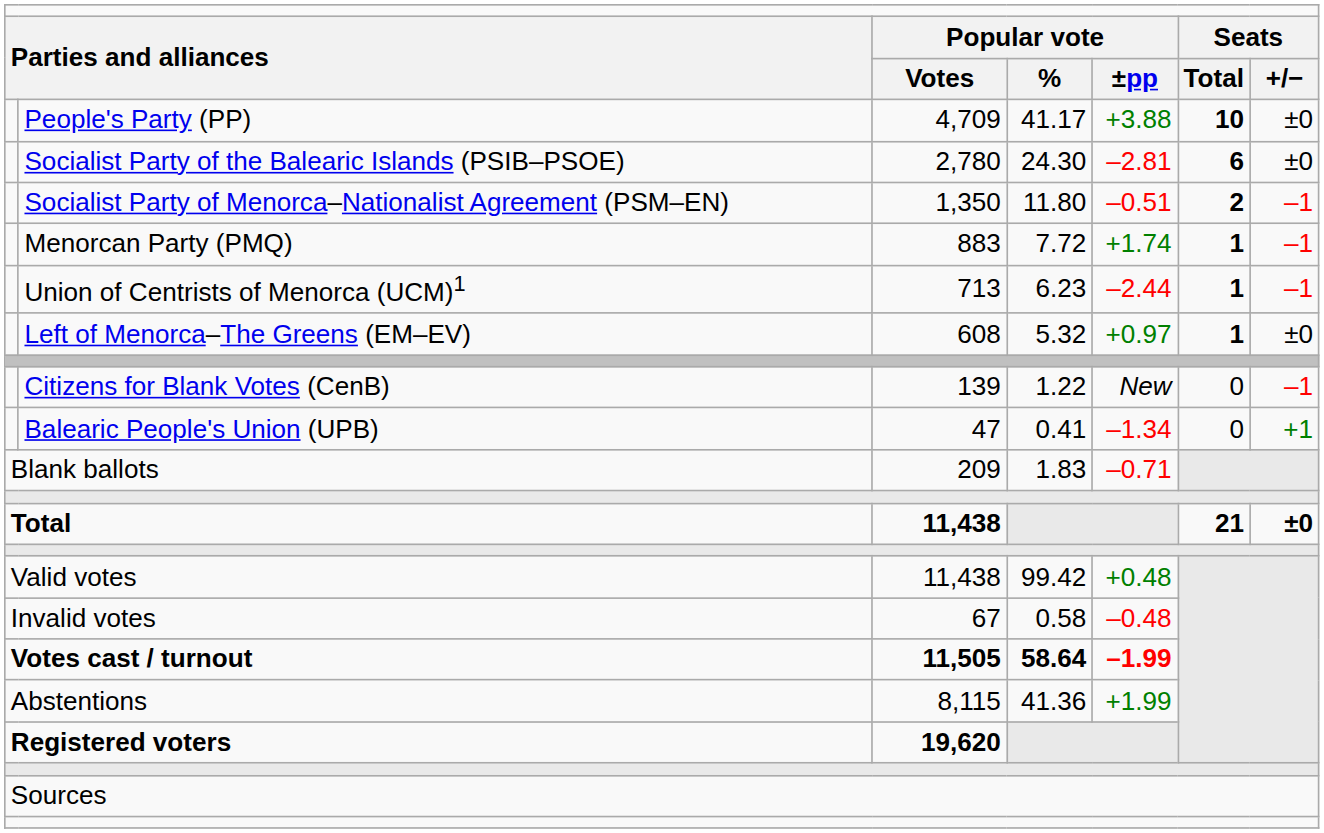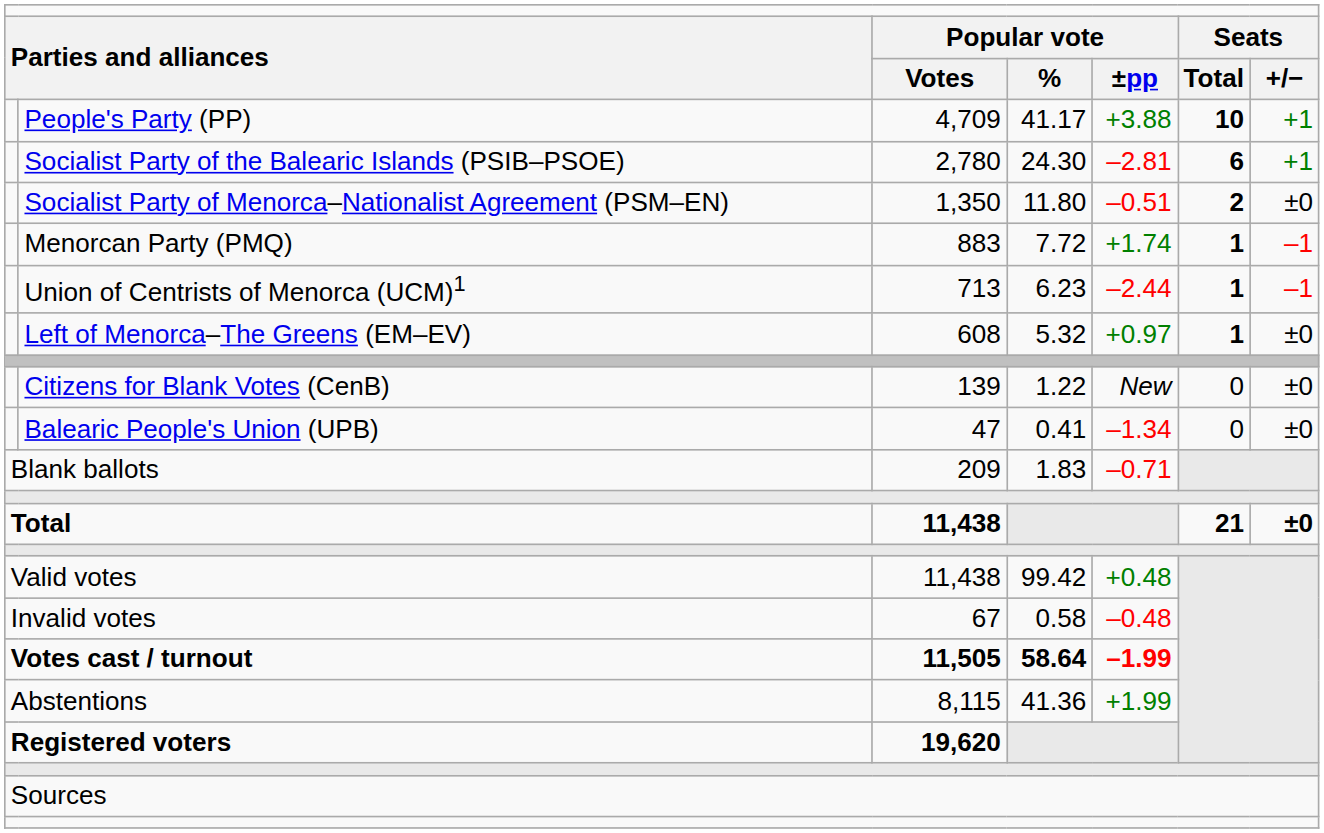(1299, 119) ±0 -> (1298, 119) +1
(1299, 161) ±0 -> (1298, 161) +1
(1299, 202) –1 -> (1299, 202) ±0
(1299, 387) –1 -> (1299, 387) ±0
(1298, 428) +1 -> (1299, 428) ±0
